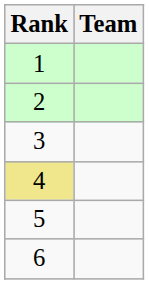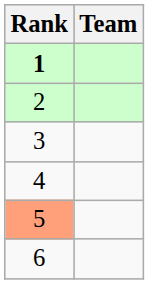(39, 63) normal -> (39, 63) bold
(39, 180) khaki background -> (39, 180) no background
(39, 219) no background -> (39, 219) lightsalmon background
